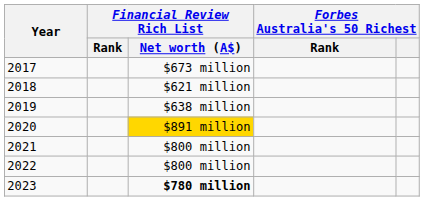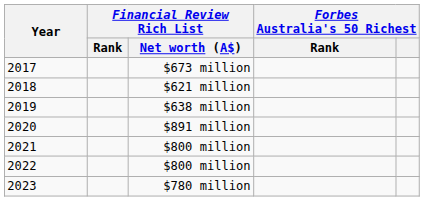(207, 127) gold background -> (207, 127) no background
(207, 186) bold -> (207, 186) normal
